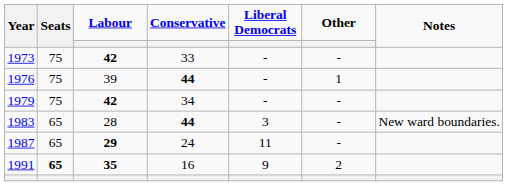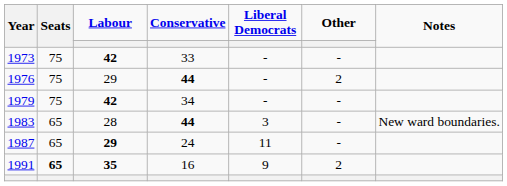(110, 79) 39 -> (110, 79) 29
(339, 79) 1 -> (339, 79) 2
